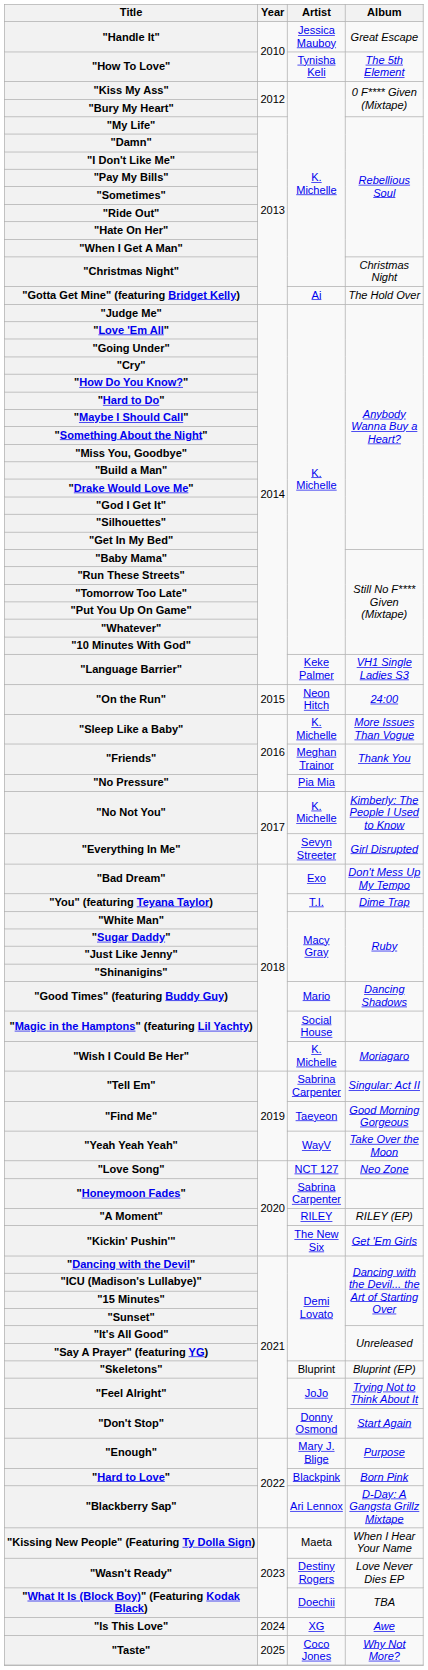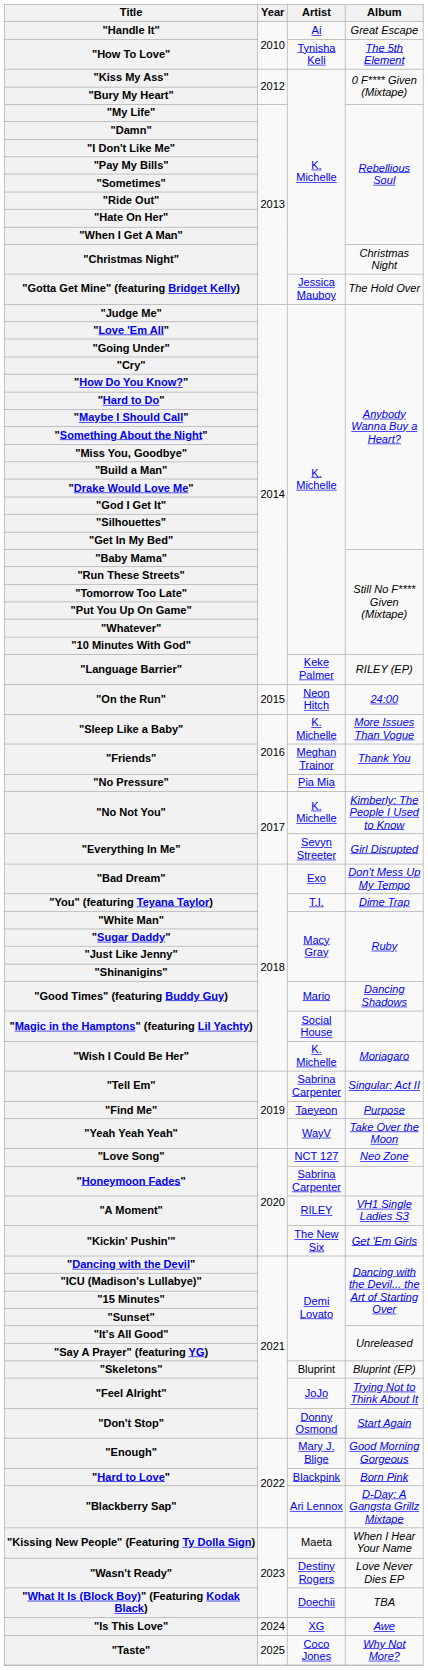(316, 36) Jessica Mauboy -> (316, 30) Ai
(316, 295) Ai -> (316, 289) Jessica Mauboy
(384, 669) VH1 Single Ladies S3 -> (384, 669) RILEY (EP)
(384, 1116) Good Morning Gorgeous -> (384, 1110) Purpose
(384, 1217) RILEY (EP) -> (384, 1211) VH1 Single Ladies S3
(384, 1453) Purpose -> (384, 1453) Good Morning Gorgeous
